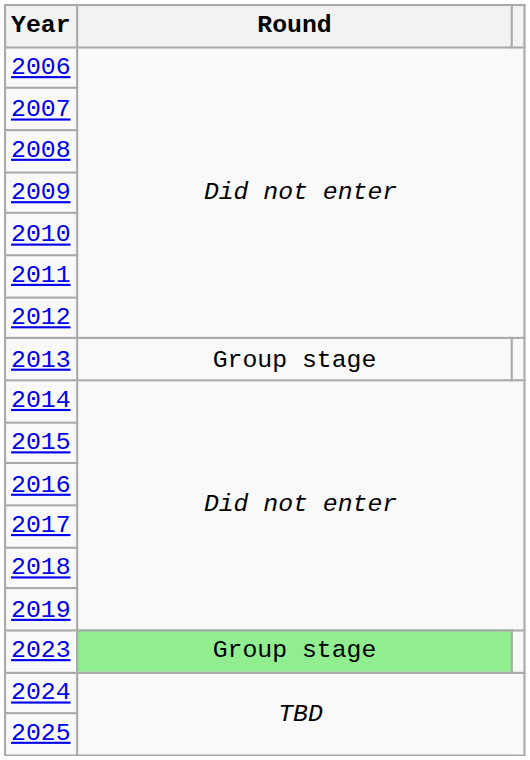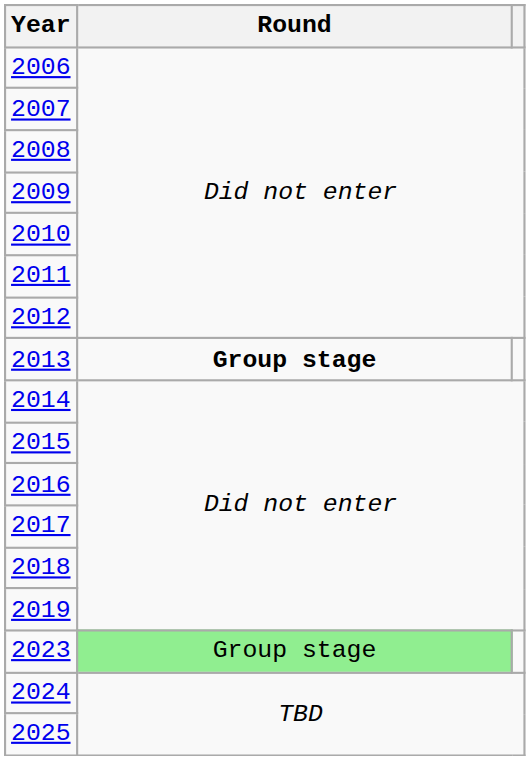(295, 359) normal -> (295, 359) bold
